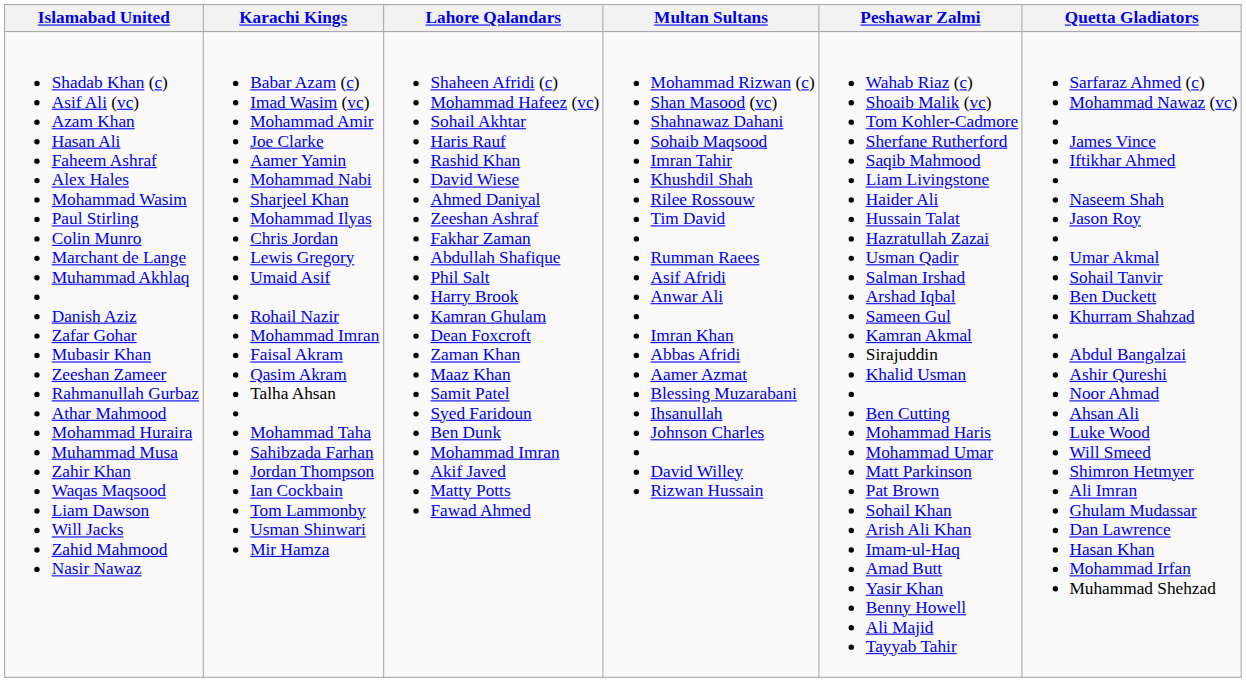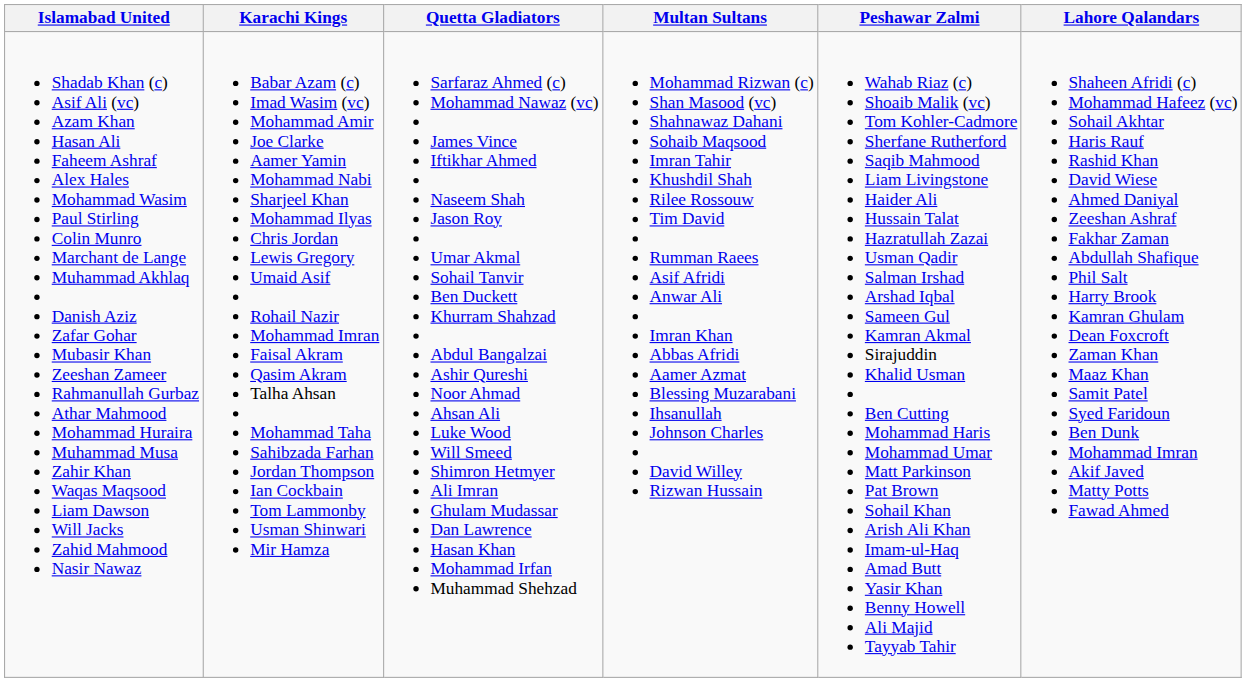columns swapped: (493, 18) <-> (1132, 18)
